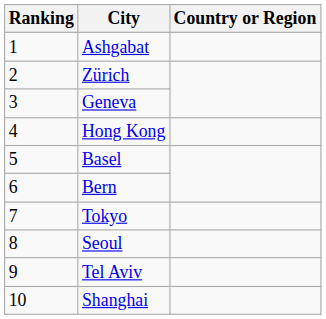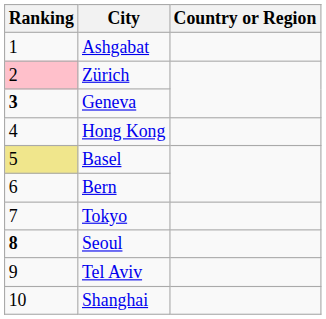(13, 74) no background -> (13, 74) pink background
(13, 103) normal -> (13, 103) bold
(13, 159) no background -> (13, 159) khaki background
(13, 243) normal -> (13, 243) bold
